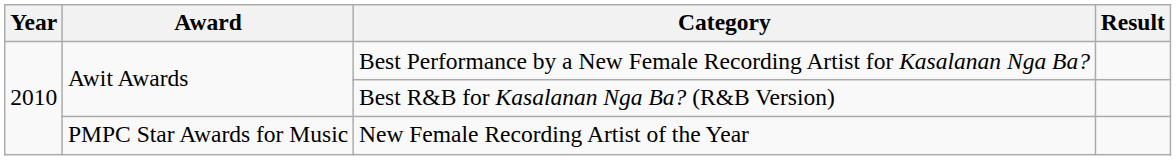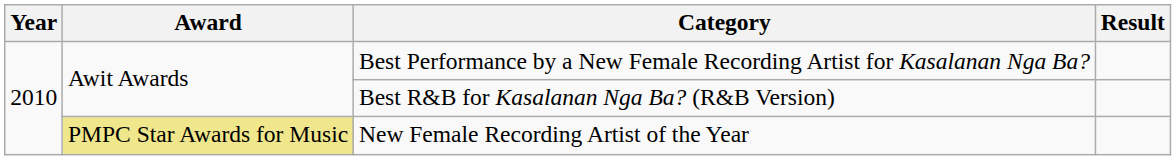(208, 135) no background -> (208, 135) khaki background
